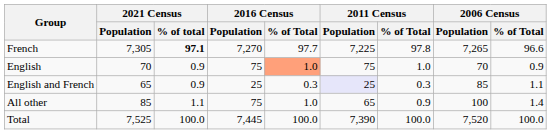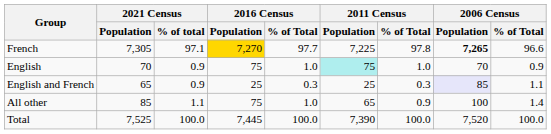(195, 48) bold -> (195, 48) normal
(249, 48) no background -> (249, 48) gold background
(475, 48) normal -> (475, 48) bold
(311, 66) lightsalmon background -> (311, 66) no background
(369, 66) no background -> (369, 66) paleturquoise background
(369, 84) lavender background -> (369, 84) no background
(482, 84) no background -> (482, 84) lavender background
